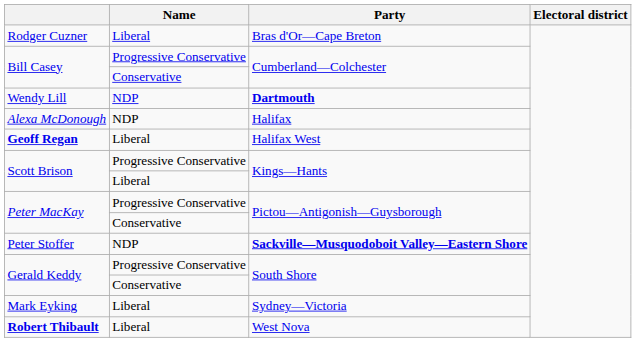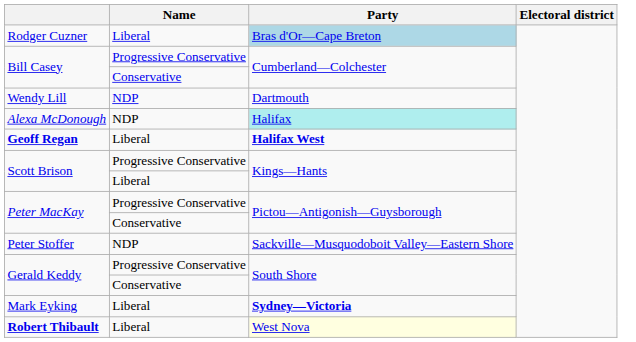(317, 35) no background -> (317, 35) lightblue background
(283, 98) bold -> (280, 98) normal
(272, 118) no background -> (272, 118) paleturquoise background
(286, 139) normal -> (288, 139) bold
(390, 243) bold -> (383, 243) normal
(299, 306) normal -> (302, 306) bold
(281, 327) no background -> (281, 327) lightyellow background
